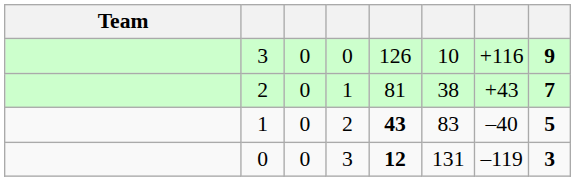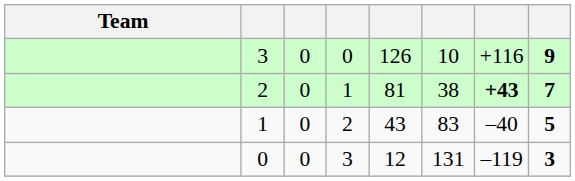(502, 90) normal -> (502, 90) bold
(395, 124) bold -> (395, 124) normal
(395, 158) bold -> (395, 158) normal
